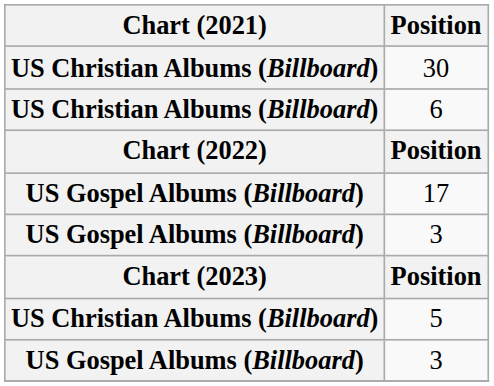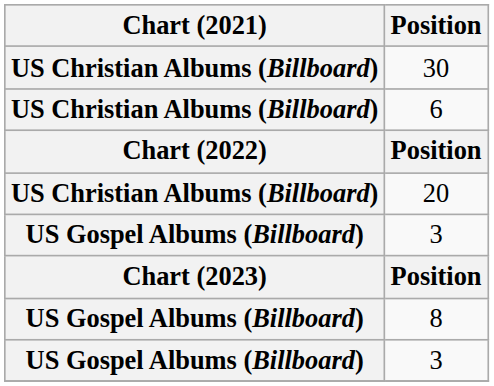(195, 192) US Gospel Albums (Billboard) -> (195, 192) US Christian Albums (Billboard)
(436, 192) 17 -> (436, 192) 20
(195, 318) US Christian Albums (Billboard) -> (195, 318) US Gospel Albums (Billboard)
(436, 318) 5 -> (436, 318) 8
